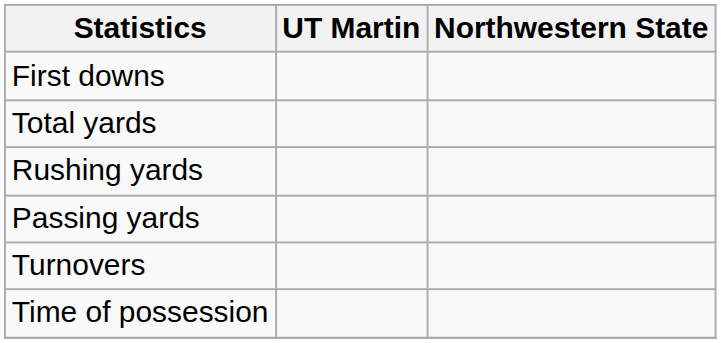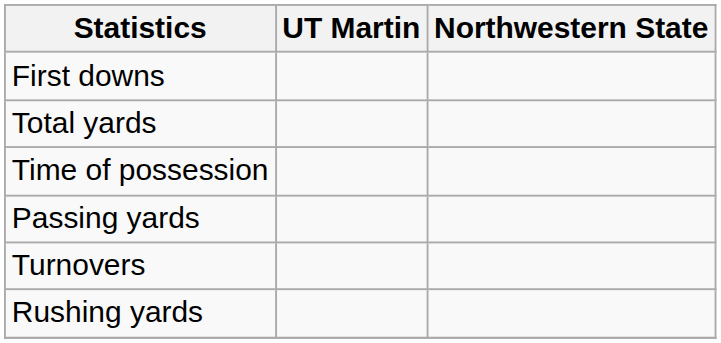rows swapped: (107, 170) <-> (140, 312)
